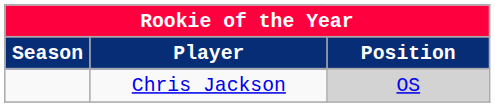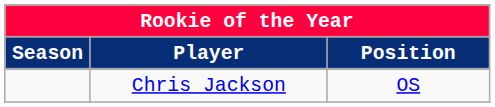(408, 85) lightgrey background -> (408, 85) no background
